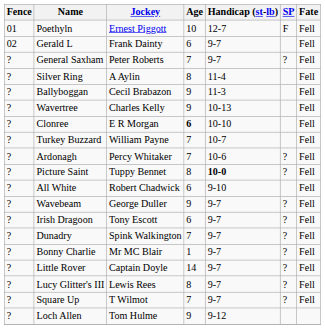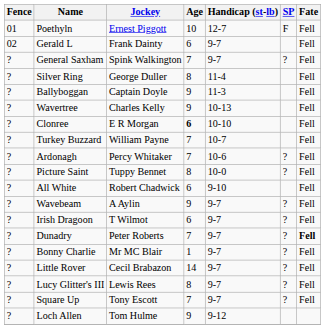(136, 60) Peter Roberts -> (145, 60) Spink Walkington
(124, 76) A Aylin -> (138, 76) George Duller
(140, 92) Cecil Brabazon -> (138, 92) Captain Doyle
(217, 172) bold -> (217, 172) normal
(138, 204) George Duller -> (124, 204) A Aylin
(133, 220) Tony Escott -> (128, 220) T Wilmot
(145, 236) Spink Walkington -> (136, 236) Peter Roberts
(307, 236) normal -> (307, 236) bold
(138, 268) Captain Doyle -> (140, 268) Cecil Brabazon
(128, 300) T Wilmot -> (133, 300) Tony Escott
